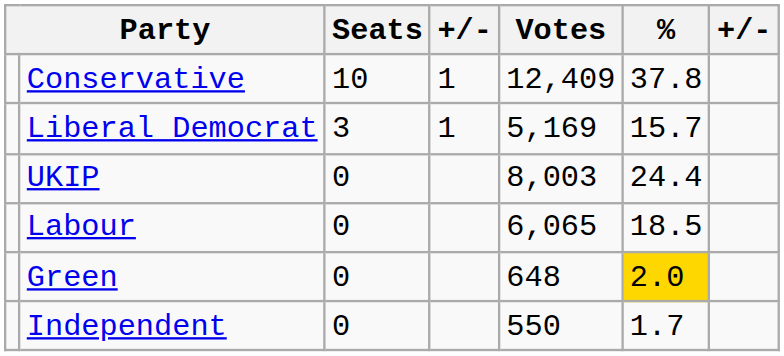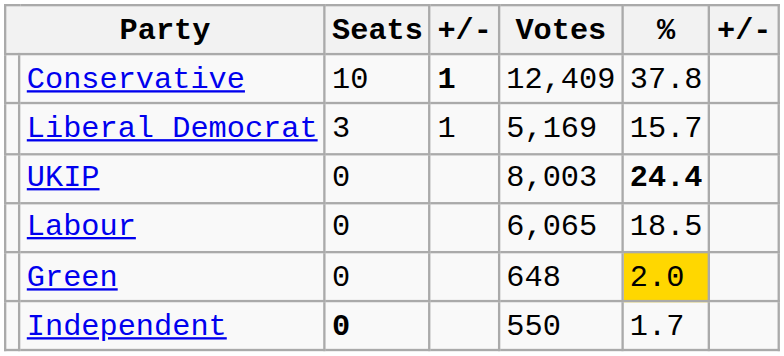(446, 79) normal -> (446, 79) bold
(666, 178) normal -> (666, 178) bold
(341, 326) normal -> (341, 326) bold
